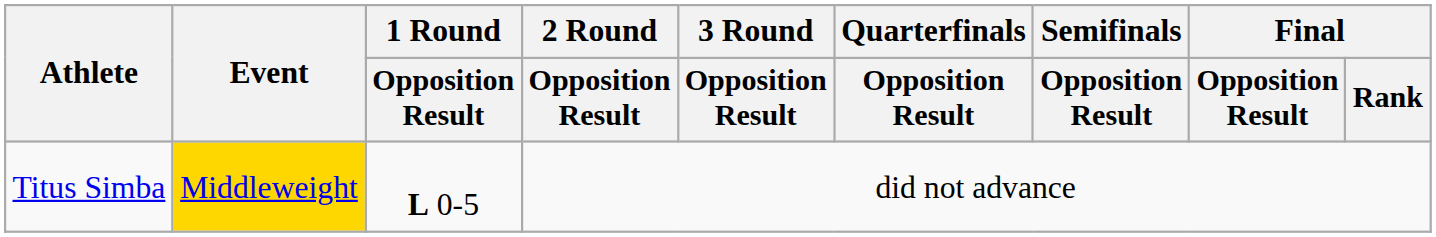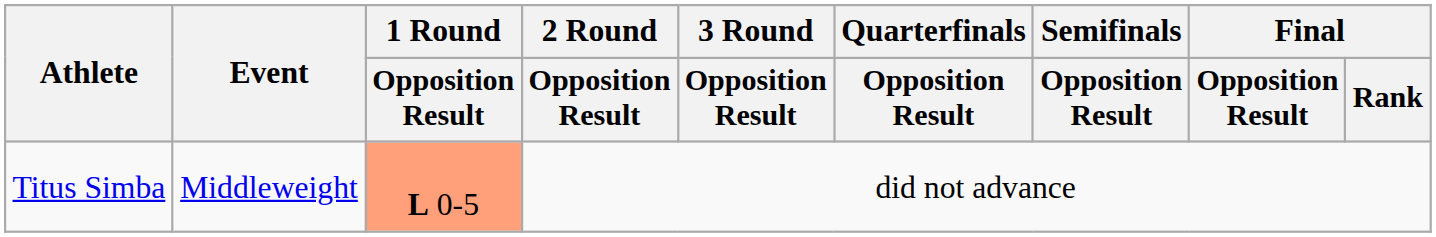(269, 186) gold background -> (269, 186) no background
(443, 205) no background -> (443, 205) lightsalmon background
